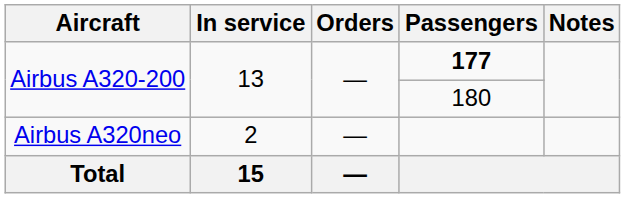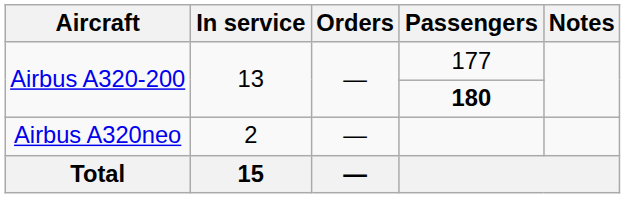(471, 60) bold -> (471, 60) normal
(471, 98) normal -> (471, 98) bold
